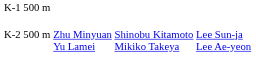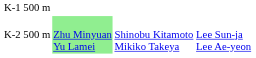(82, 41) no background -> (82, 41) lightgreen background
